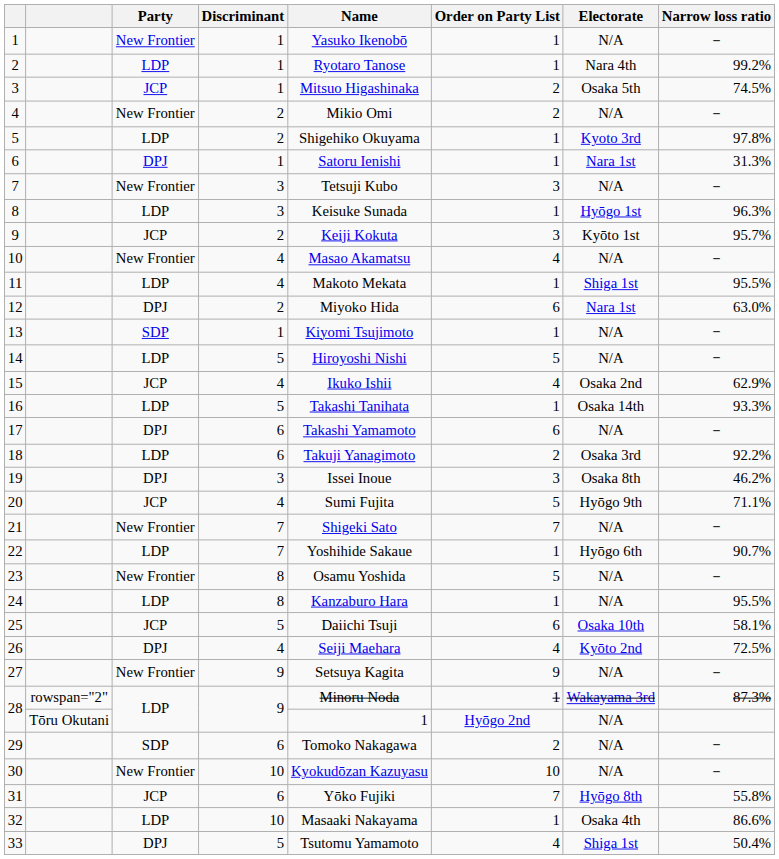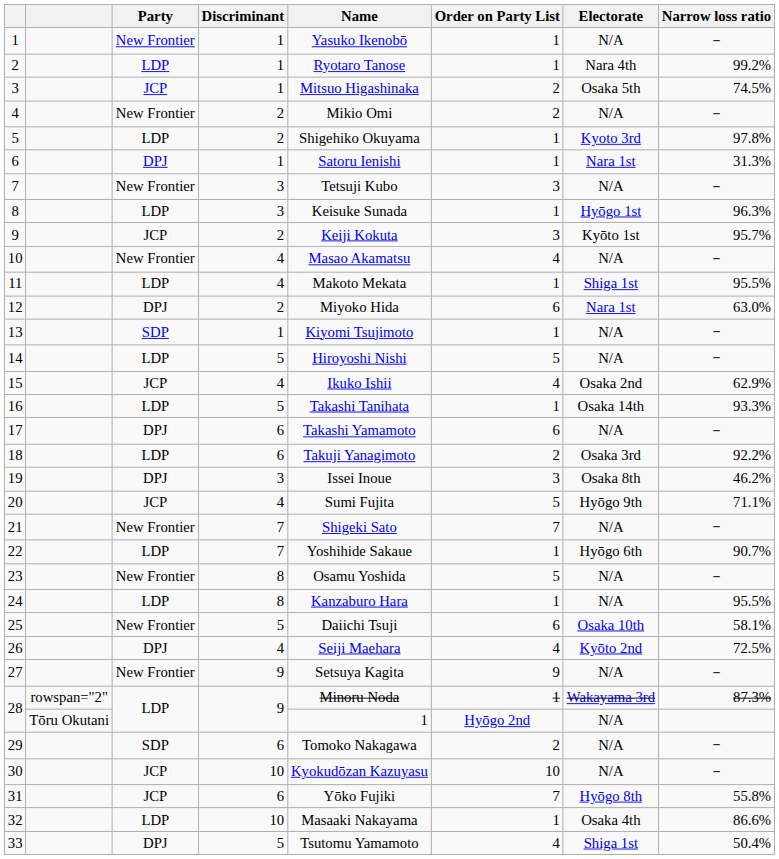(155, 624) JCP -> (155, 624) New Frontier
(155, 771) New Frontier -> (155, 771) JCP
